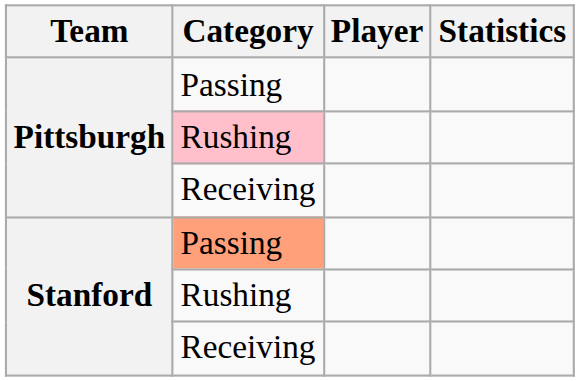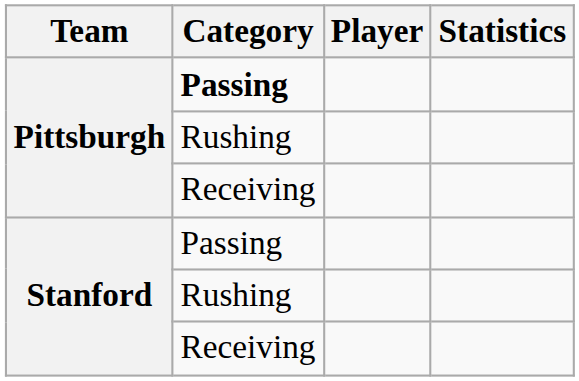(231, 83) normal -> (234, 83) bold
(236, 136) pink background -> (236, 136) no background
(231, 242) lightsalmon background -> (231, 242) no background
